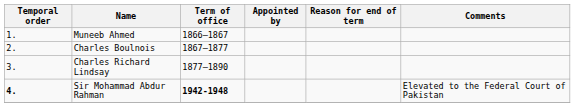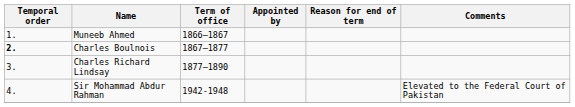(11, 49) normal -> (11, 49) bold
(11, 91) bold -> (11, 91) normal
(205, 91) bold -> (205, 91) normal
